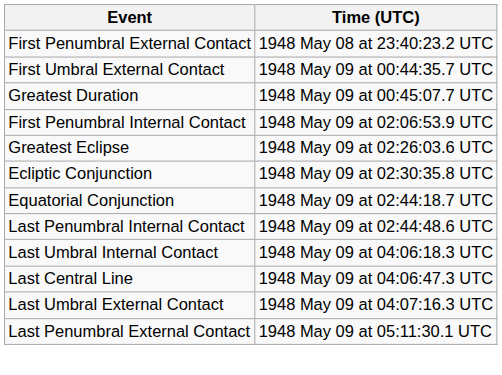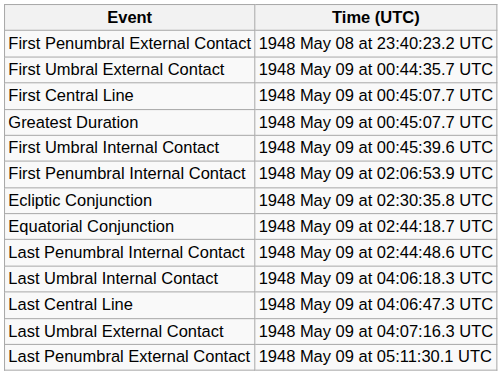+ row: (71, 95)
+ row: (114, 148)
- row: (69, 148)
